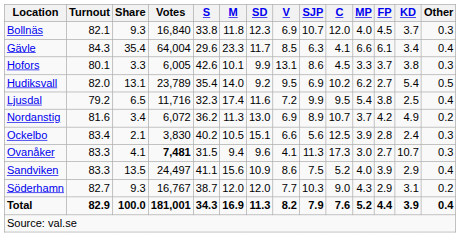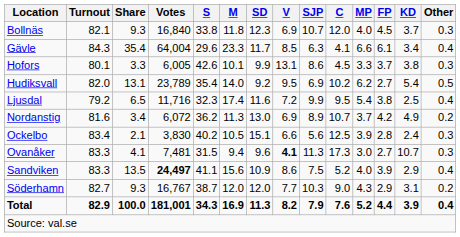(177, 153) bold -> (177, 153) normal
(289, 153) normal -> (289, 153) bold
(174, 170) normal -> (174, 170) bold
